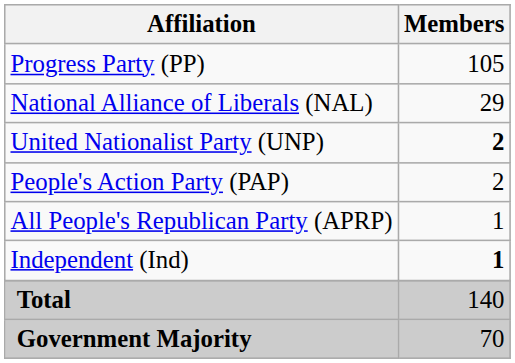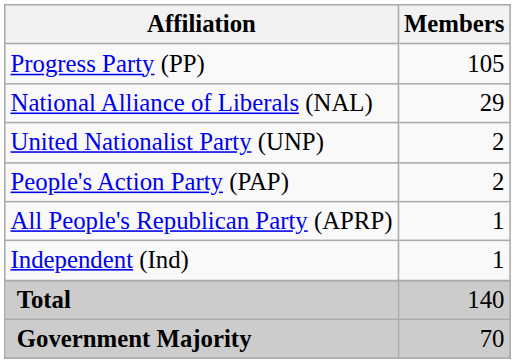(498, 142) bold -> (498, 142) normal
(498, 260) bold -> (498, 260) normal
